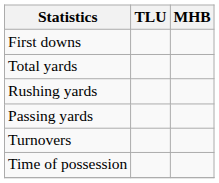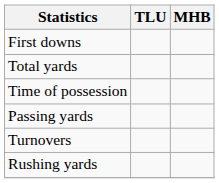rows swapped: (53, 91) <-> (68, 165)
